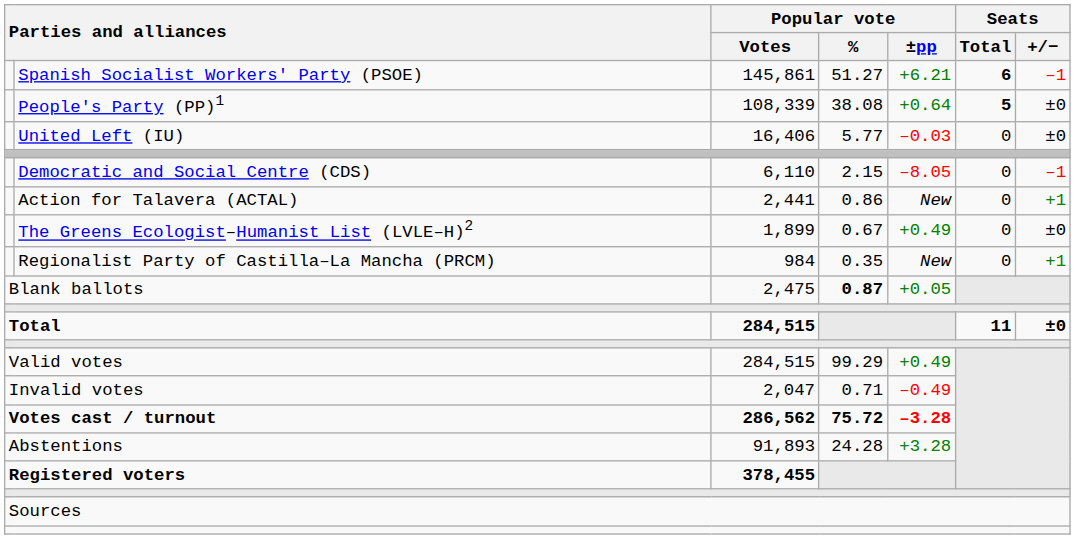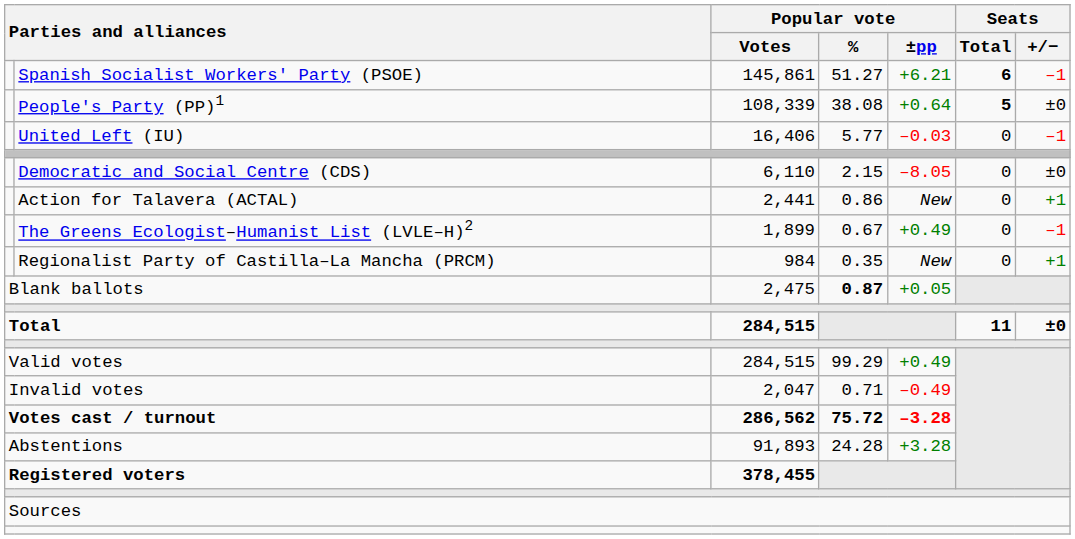(1056, 136) ±0 -> (1056, 136) –1
(1056, 172) –1 -> (1056, 172) ±0
(1056, 231) ±0 -> (1056, 231) –1
